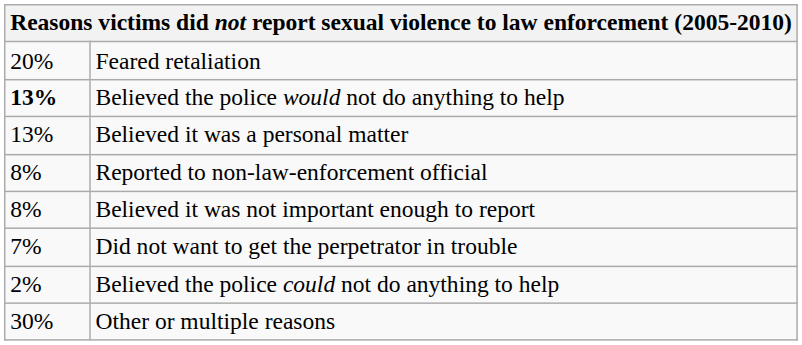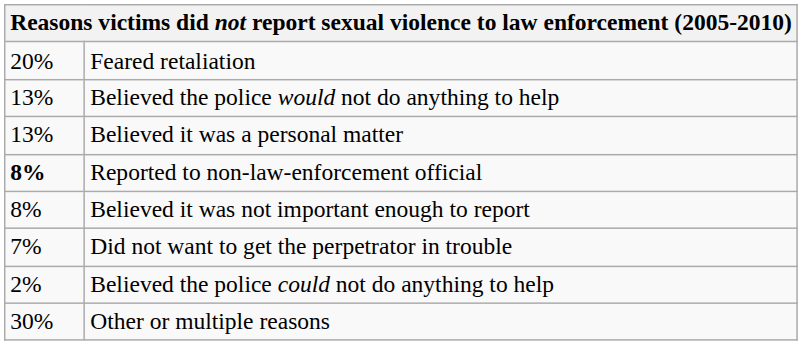(34, 97) bold -> (32, 97) normal
(26, 172) normal -> (28, 172) bold
